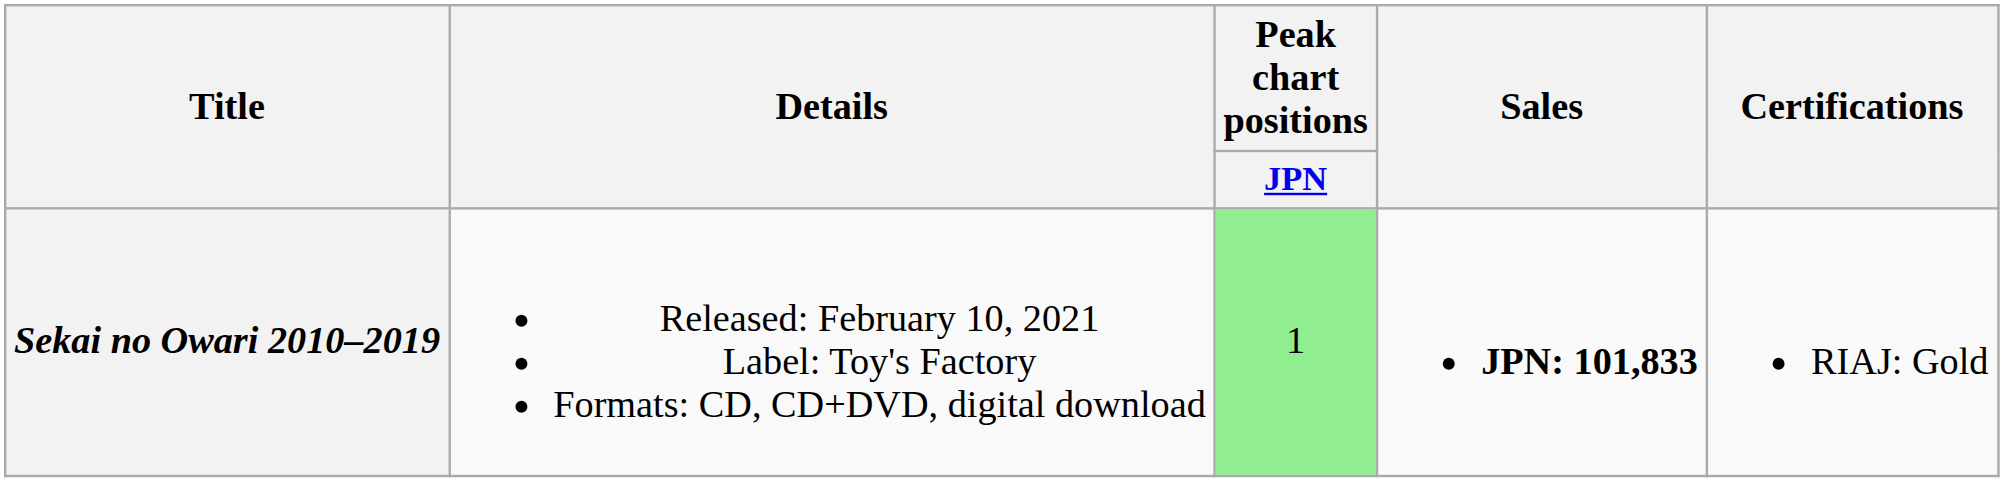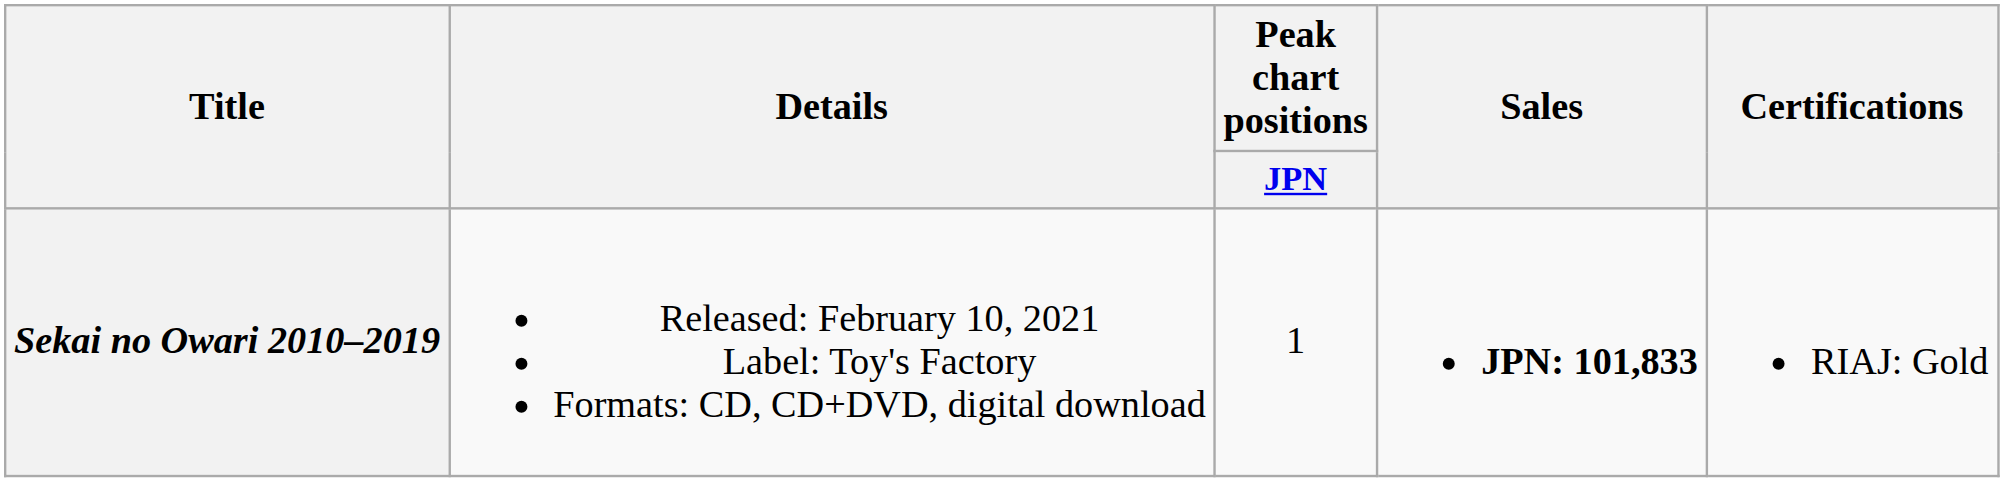(1296, 341) lightgreen background -> (1296, 341) no background
